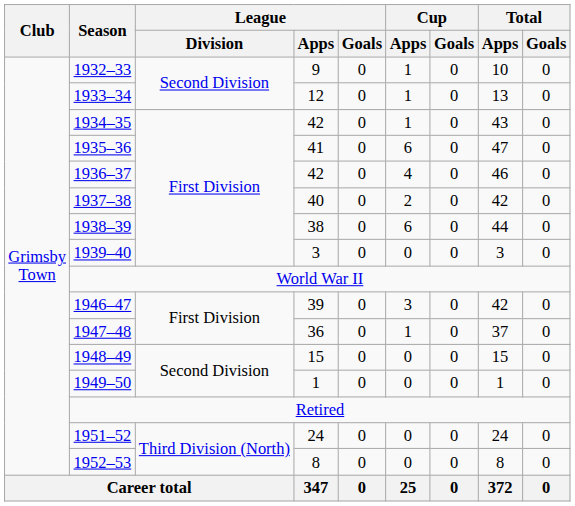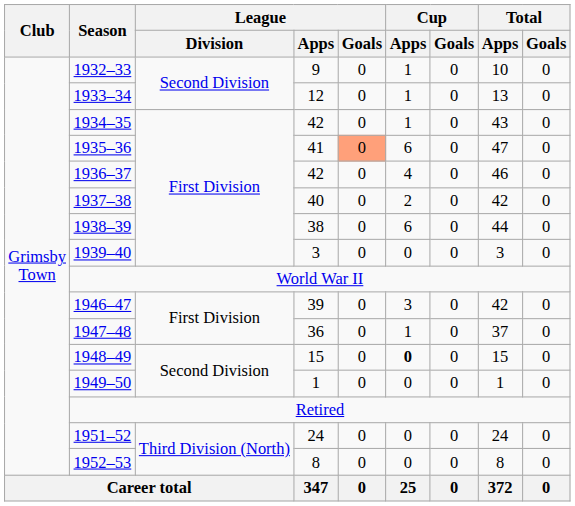(362, 148) no background -> (362, 148) lightsalmon background
(408, 357) normal -> (408, 357) bold
